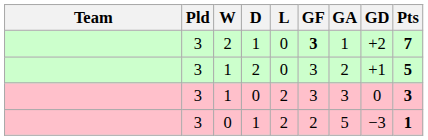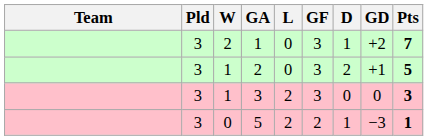columns swapped: (256, 17) <-> (345, 17)
(313, 43) bold -> (317, 43) normal
